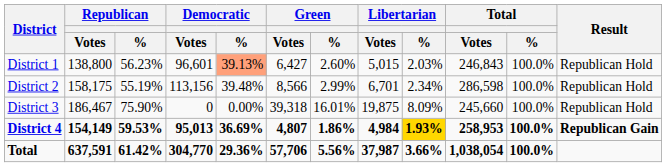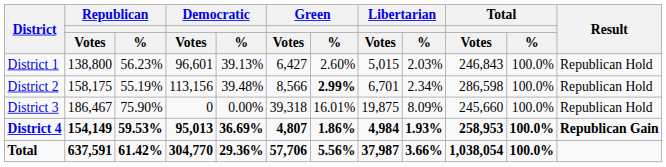(242, 64) lightsalmon background -> (242, 64) no background
(338, 86) normal -> (337, 86) bold
(424, 129) gold background -> (424, 129) no background
